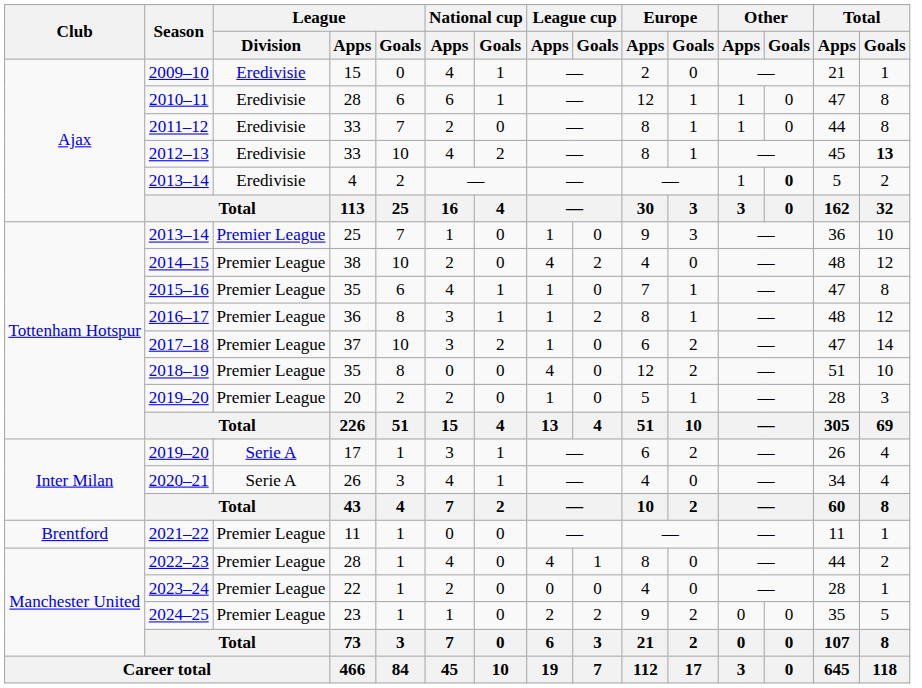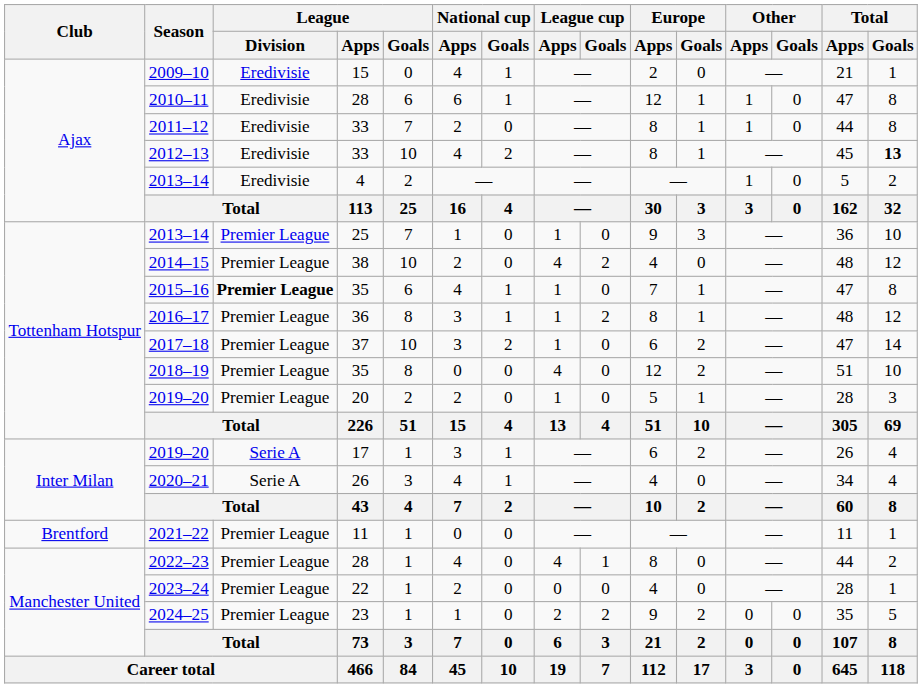(789, 180) bold -> (797, 180) normal
(271, 289) normal -> (275, 289) bold
